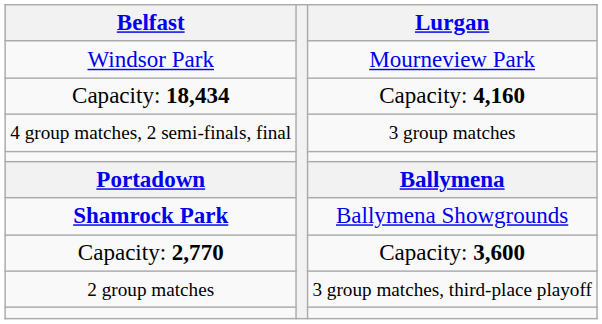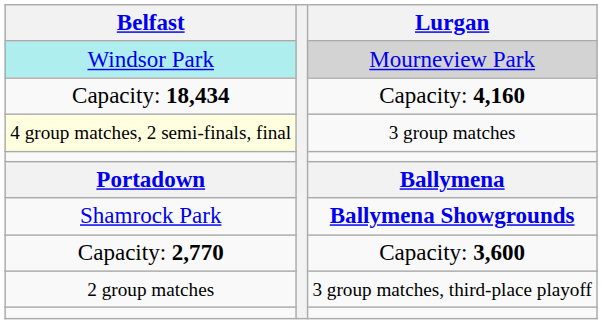(151, 59) no background -> (151, 59) paleturquoise background
(452, 59) no background -> (452, 59) lightgrey background
(151, 133) no background -> (151, 133) lightyellow background
(151, 216) bold -> (151, 216) normal
(452, 216) normal -> (452, 216) bold
